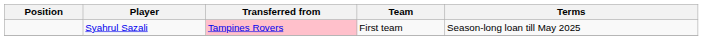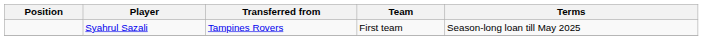(246, 27) pink background -> (246, 27) no background
